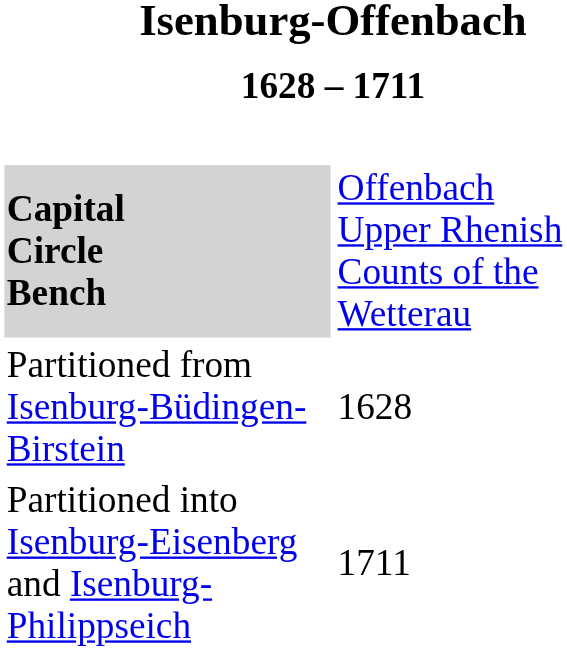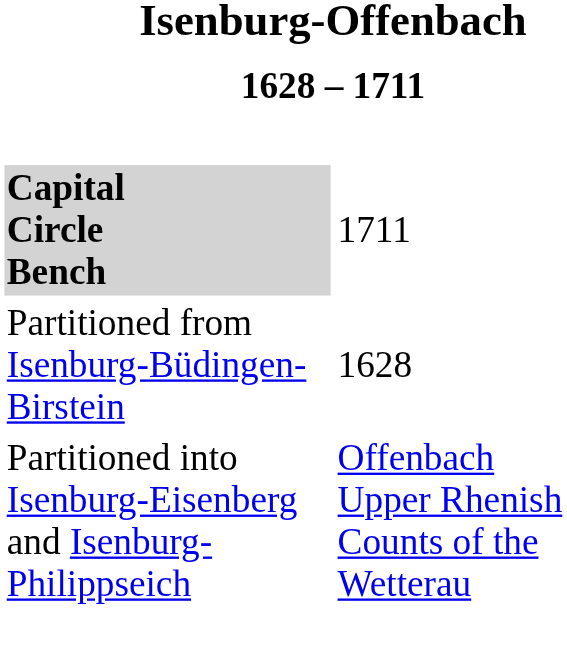(450, 250) Offenbach Upper Rhenish Counts of the Wetterau -> (374, 229) 1711
(374, 562) 1711 -> (450, 520) Offenbach Upper Rhenish Counts of the Wetterau
